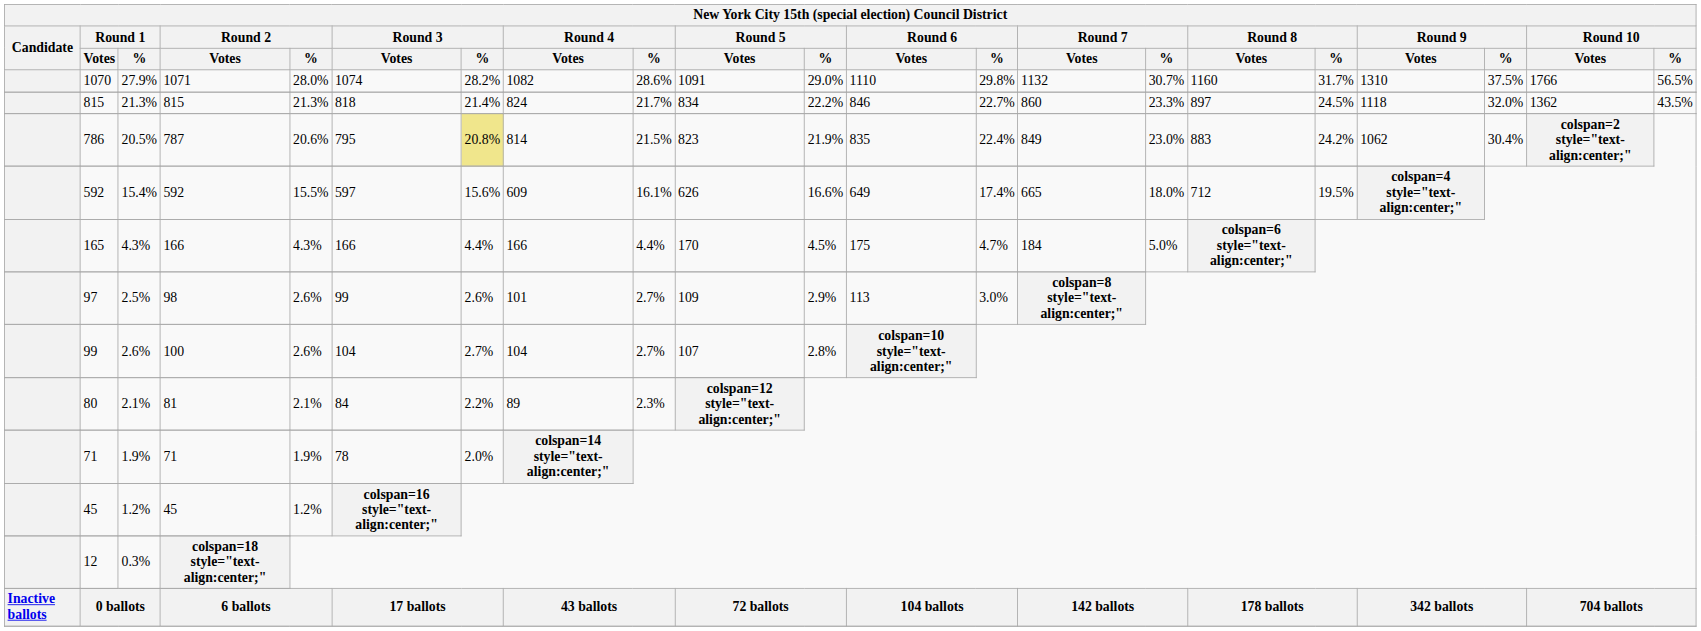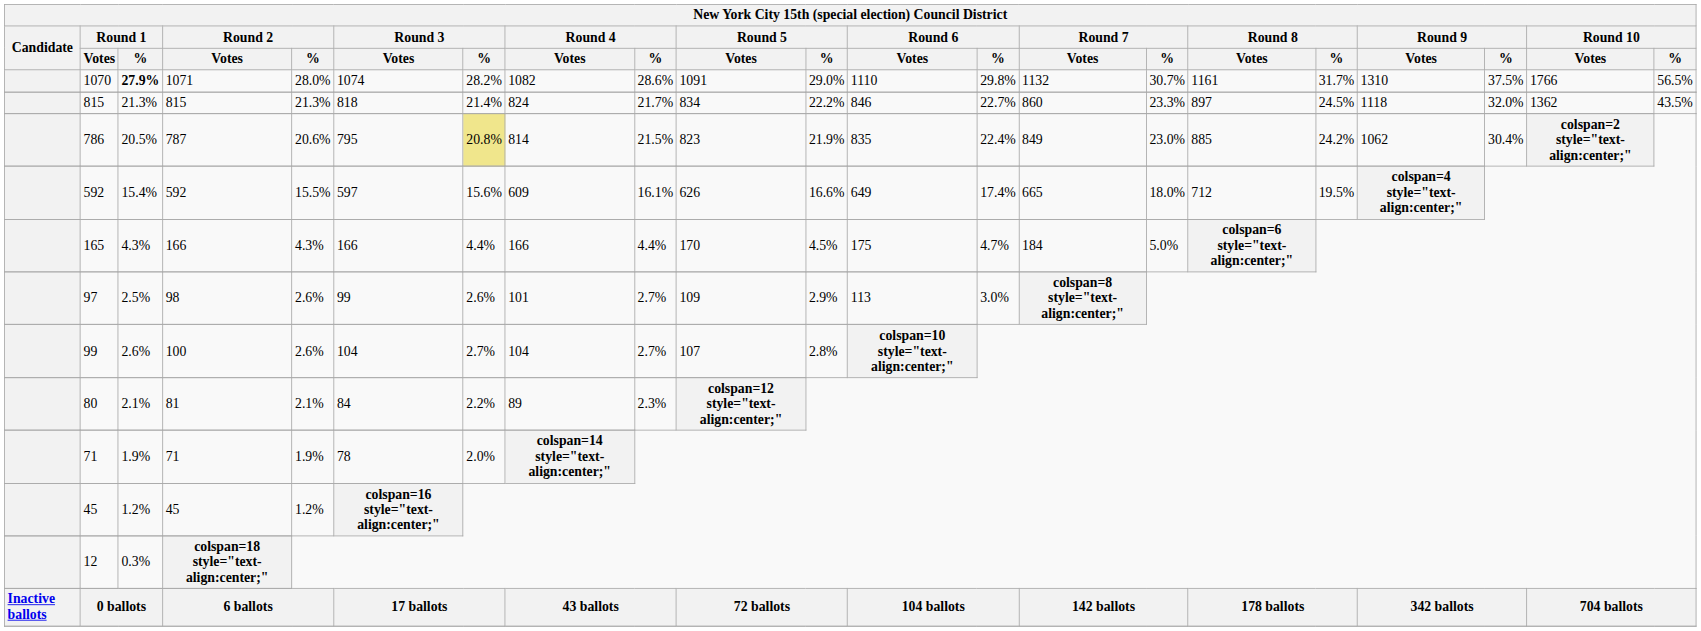(139, 80) normal -> (140, 80) bold
(1204, 80) 1160 -> (1205, 80) 1161
(1201, 140) 883 -> (1202, 140) 885
